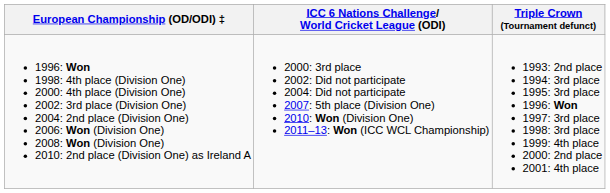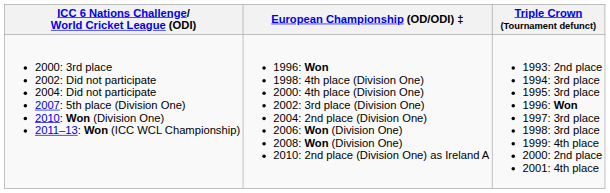columns swapped: (373, 19) <-> (129, 19)
